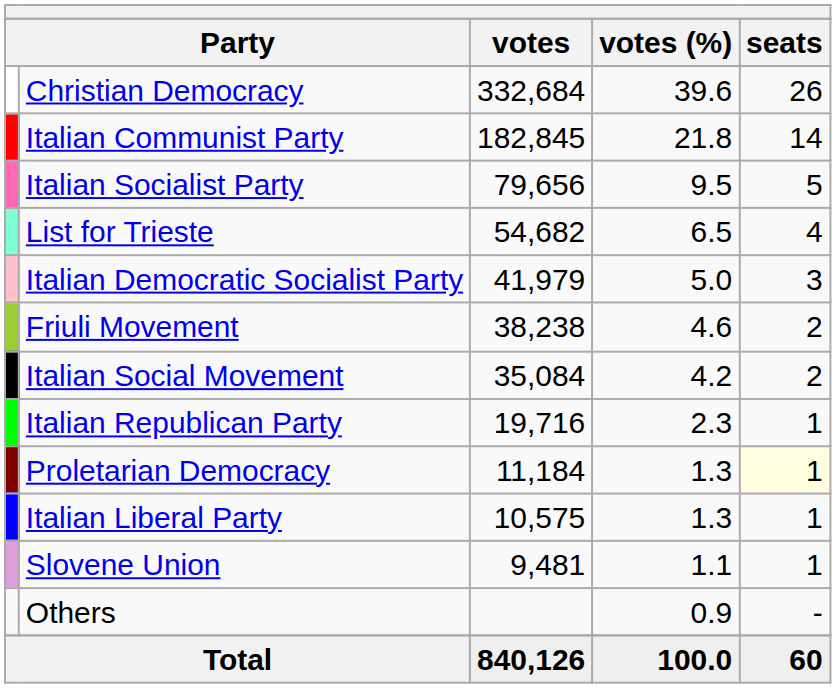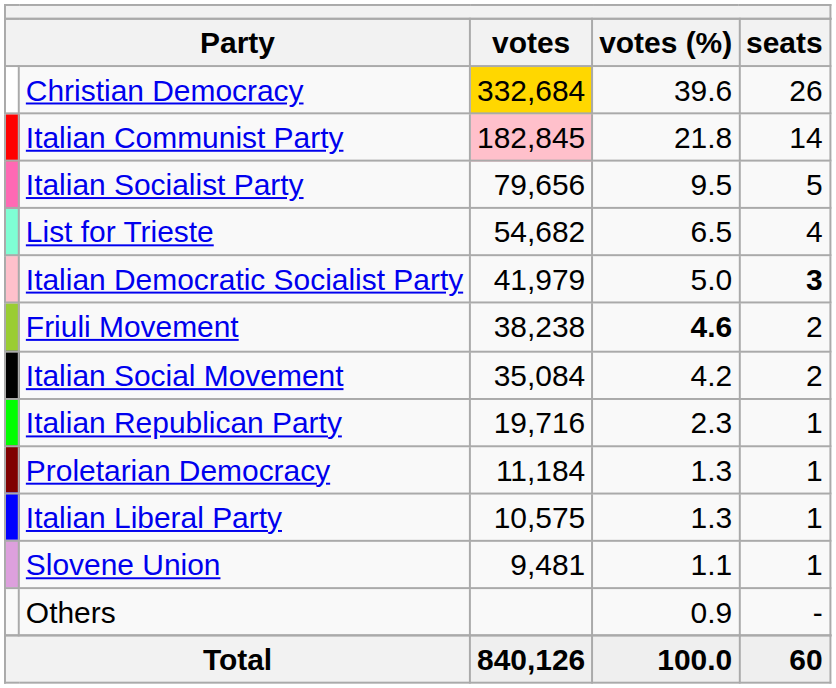(531, 90) no background -> (531, 90) gold background
(531, 138) no background -> (531, 138) pink background
(814, 280) normal -> (814, 280) bold
(711, 327) normal -> (711, 327) bold
(814, 469) lightyellow background -> (814, 469) no background
